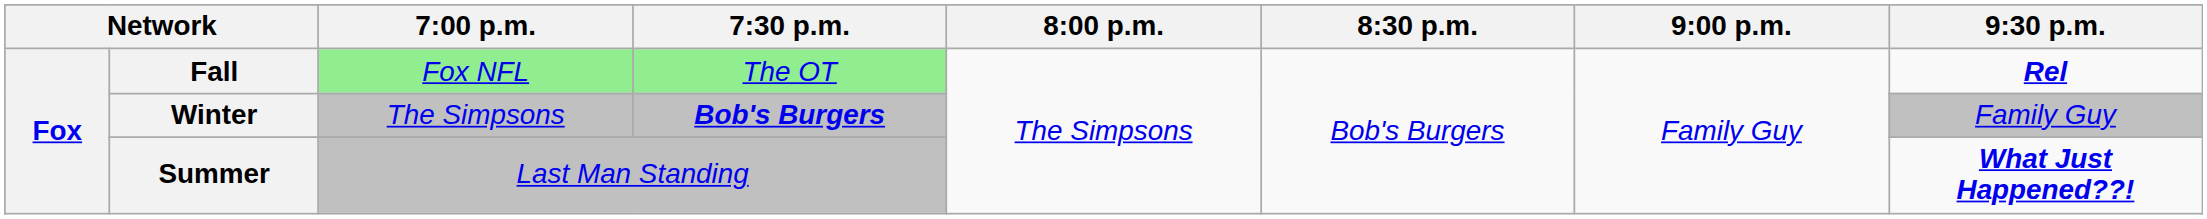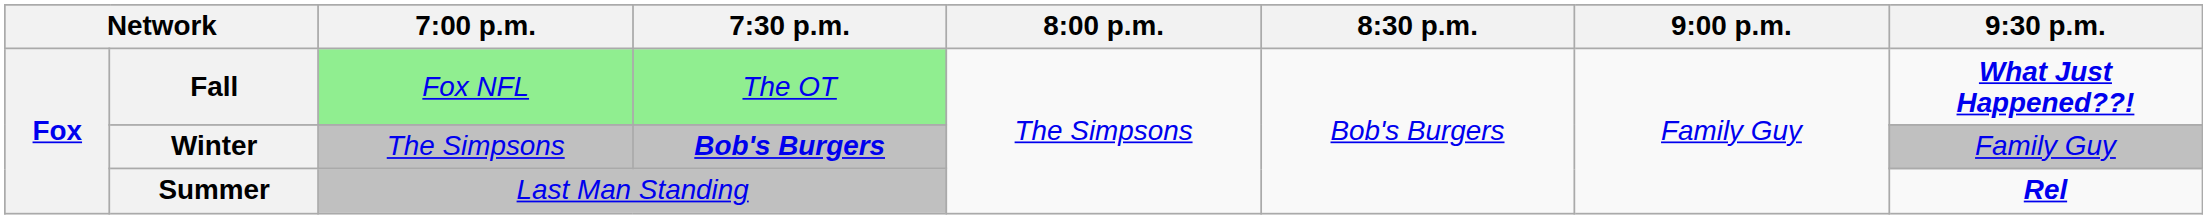(2045, 70) Rel -> (2045, 86) What Just Happened??!
(2045, 174) What Just Happened??! -> (2045, 190) Rel
